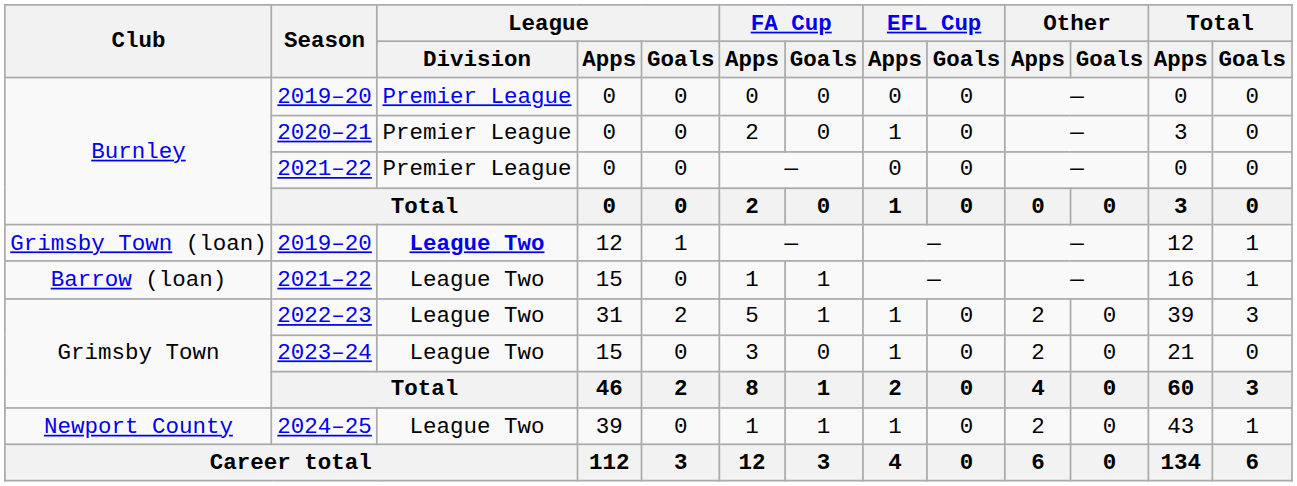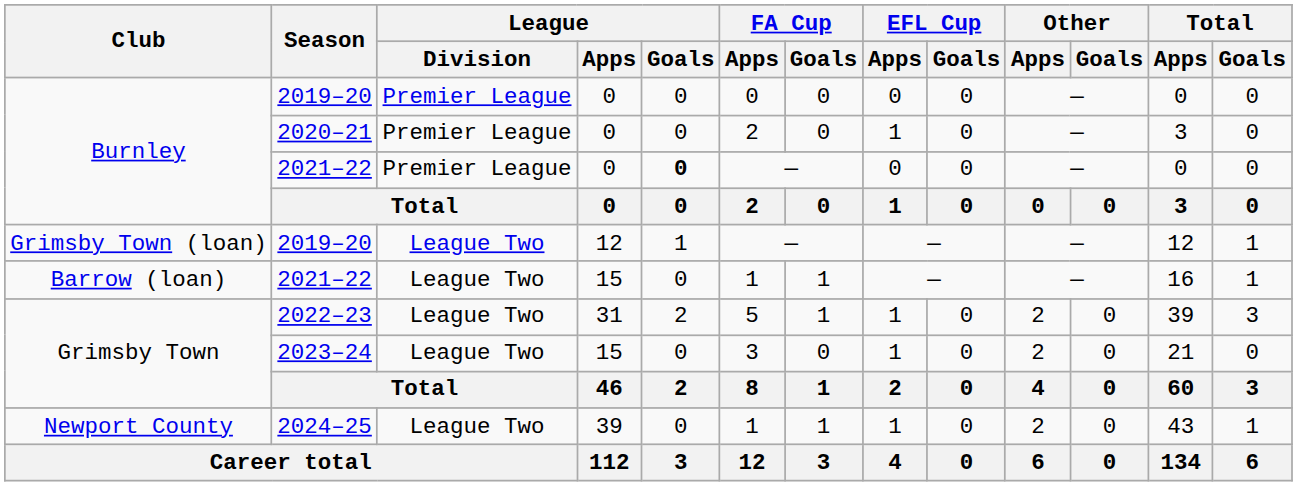(681, 170) normal -> (681, 170) bold
(477, 243) bold -> (477, 243) normal
